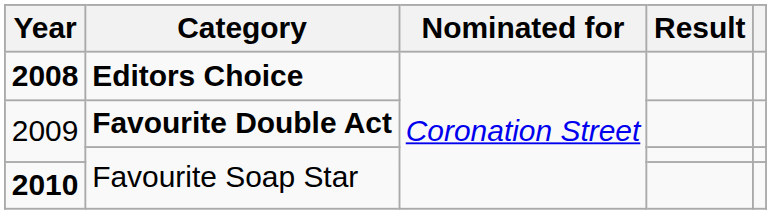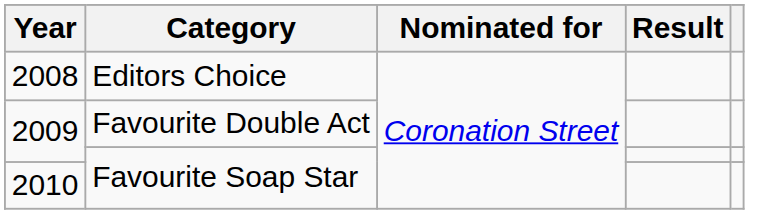(45, 75) bold -> (45, 75) normal
(198, 75) bold -> (189, 75) normal
(242, 123) bold -> (231, 123) normal
(45, 184) bold -> (45, 184) normal
